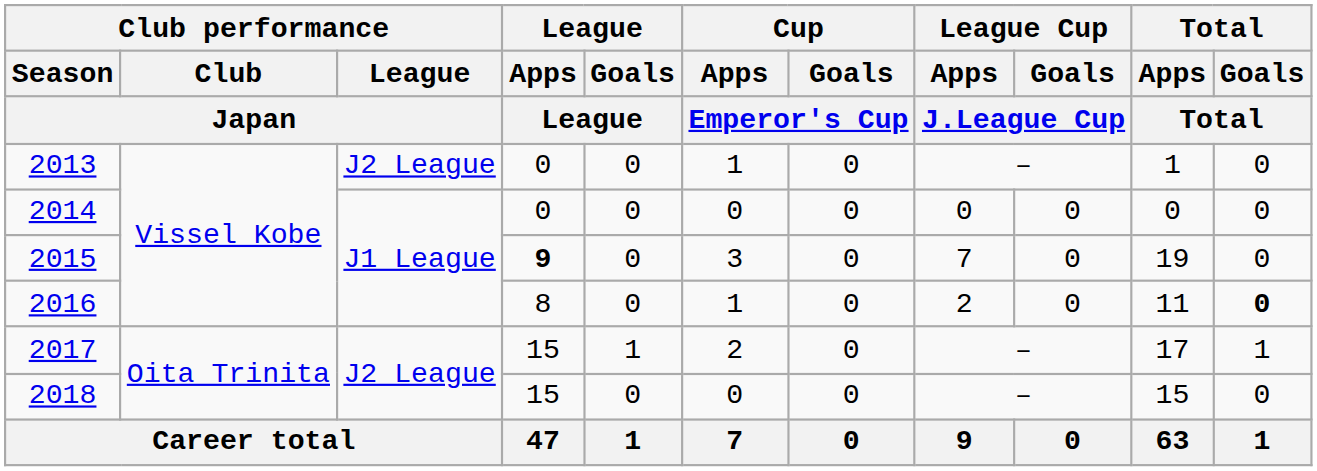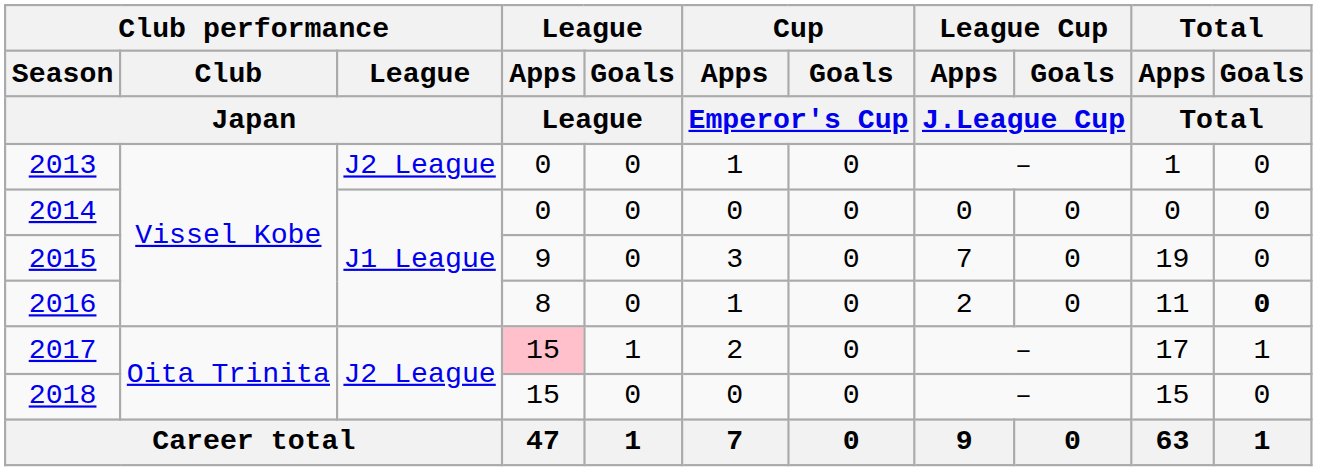(543, 258) bold -> (543, 258) normal
(543, 350) no background -> (543, 350) pink background
